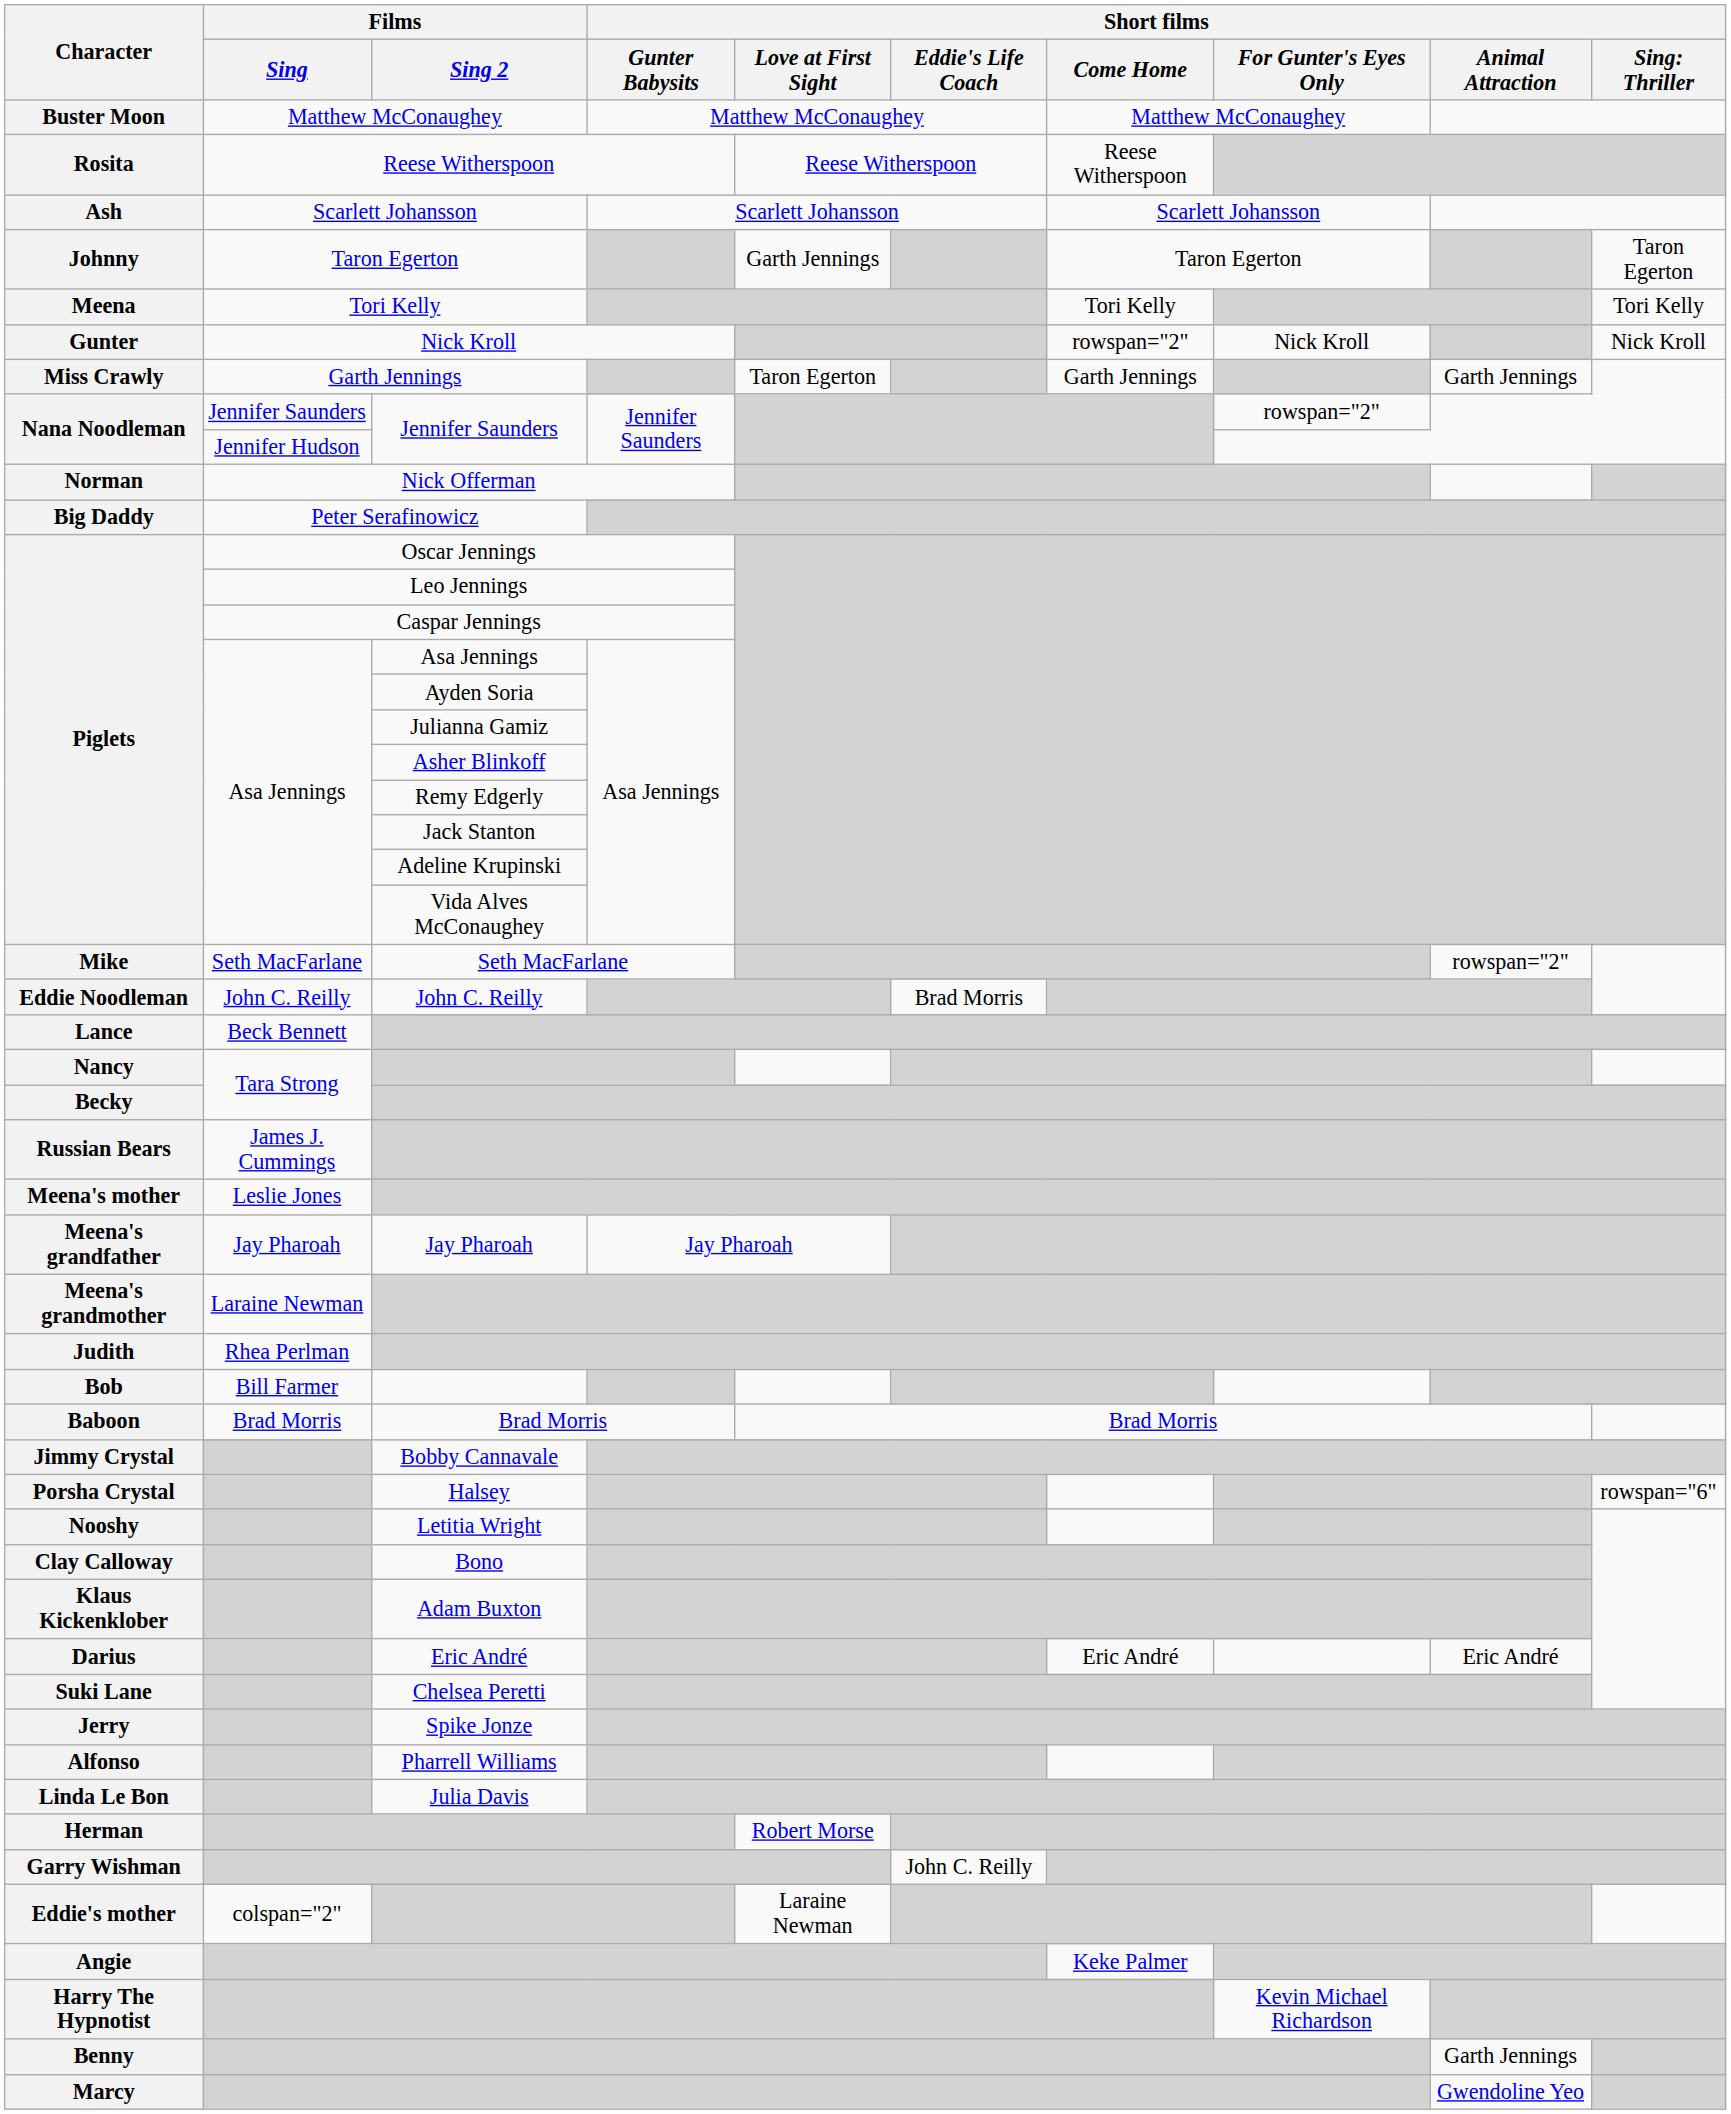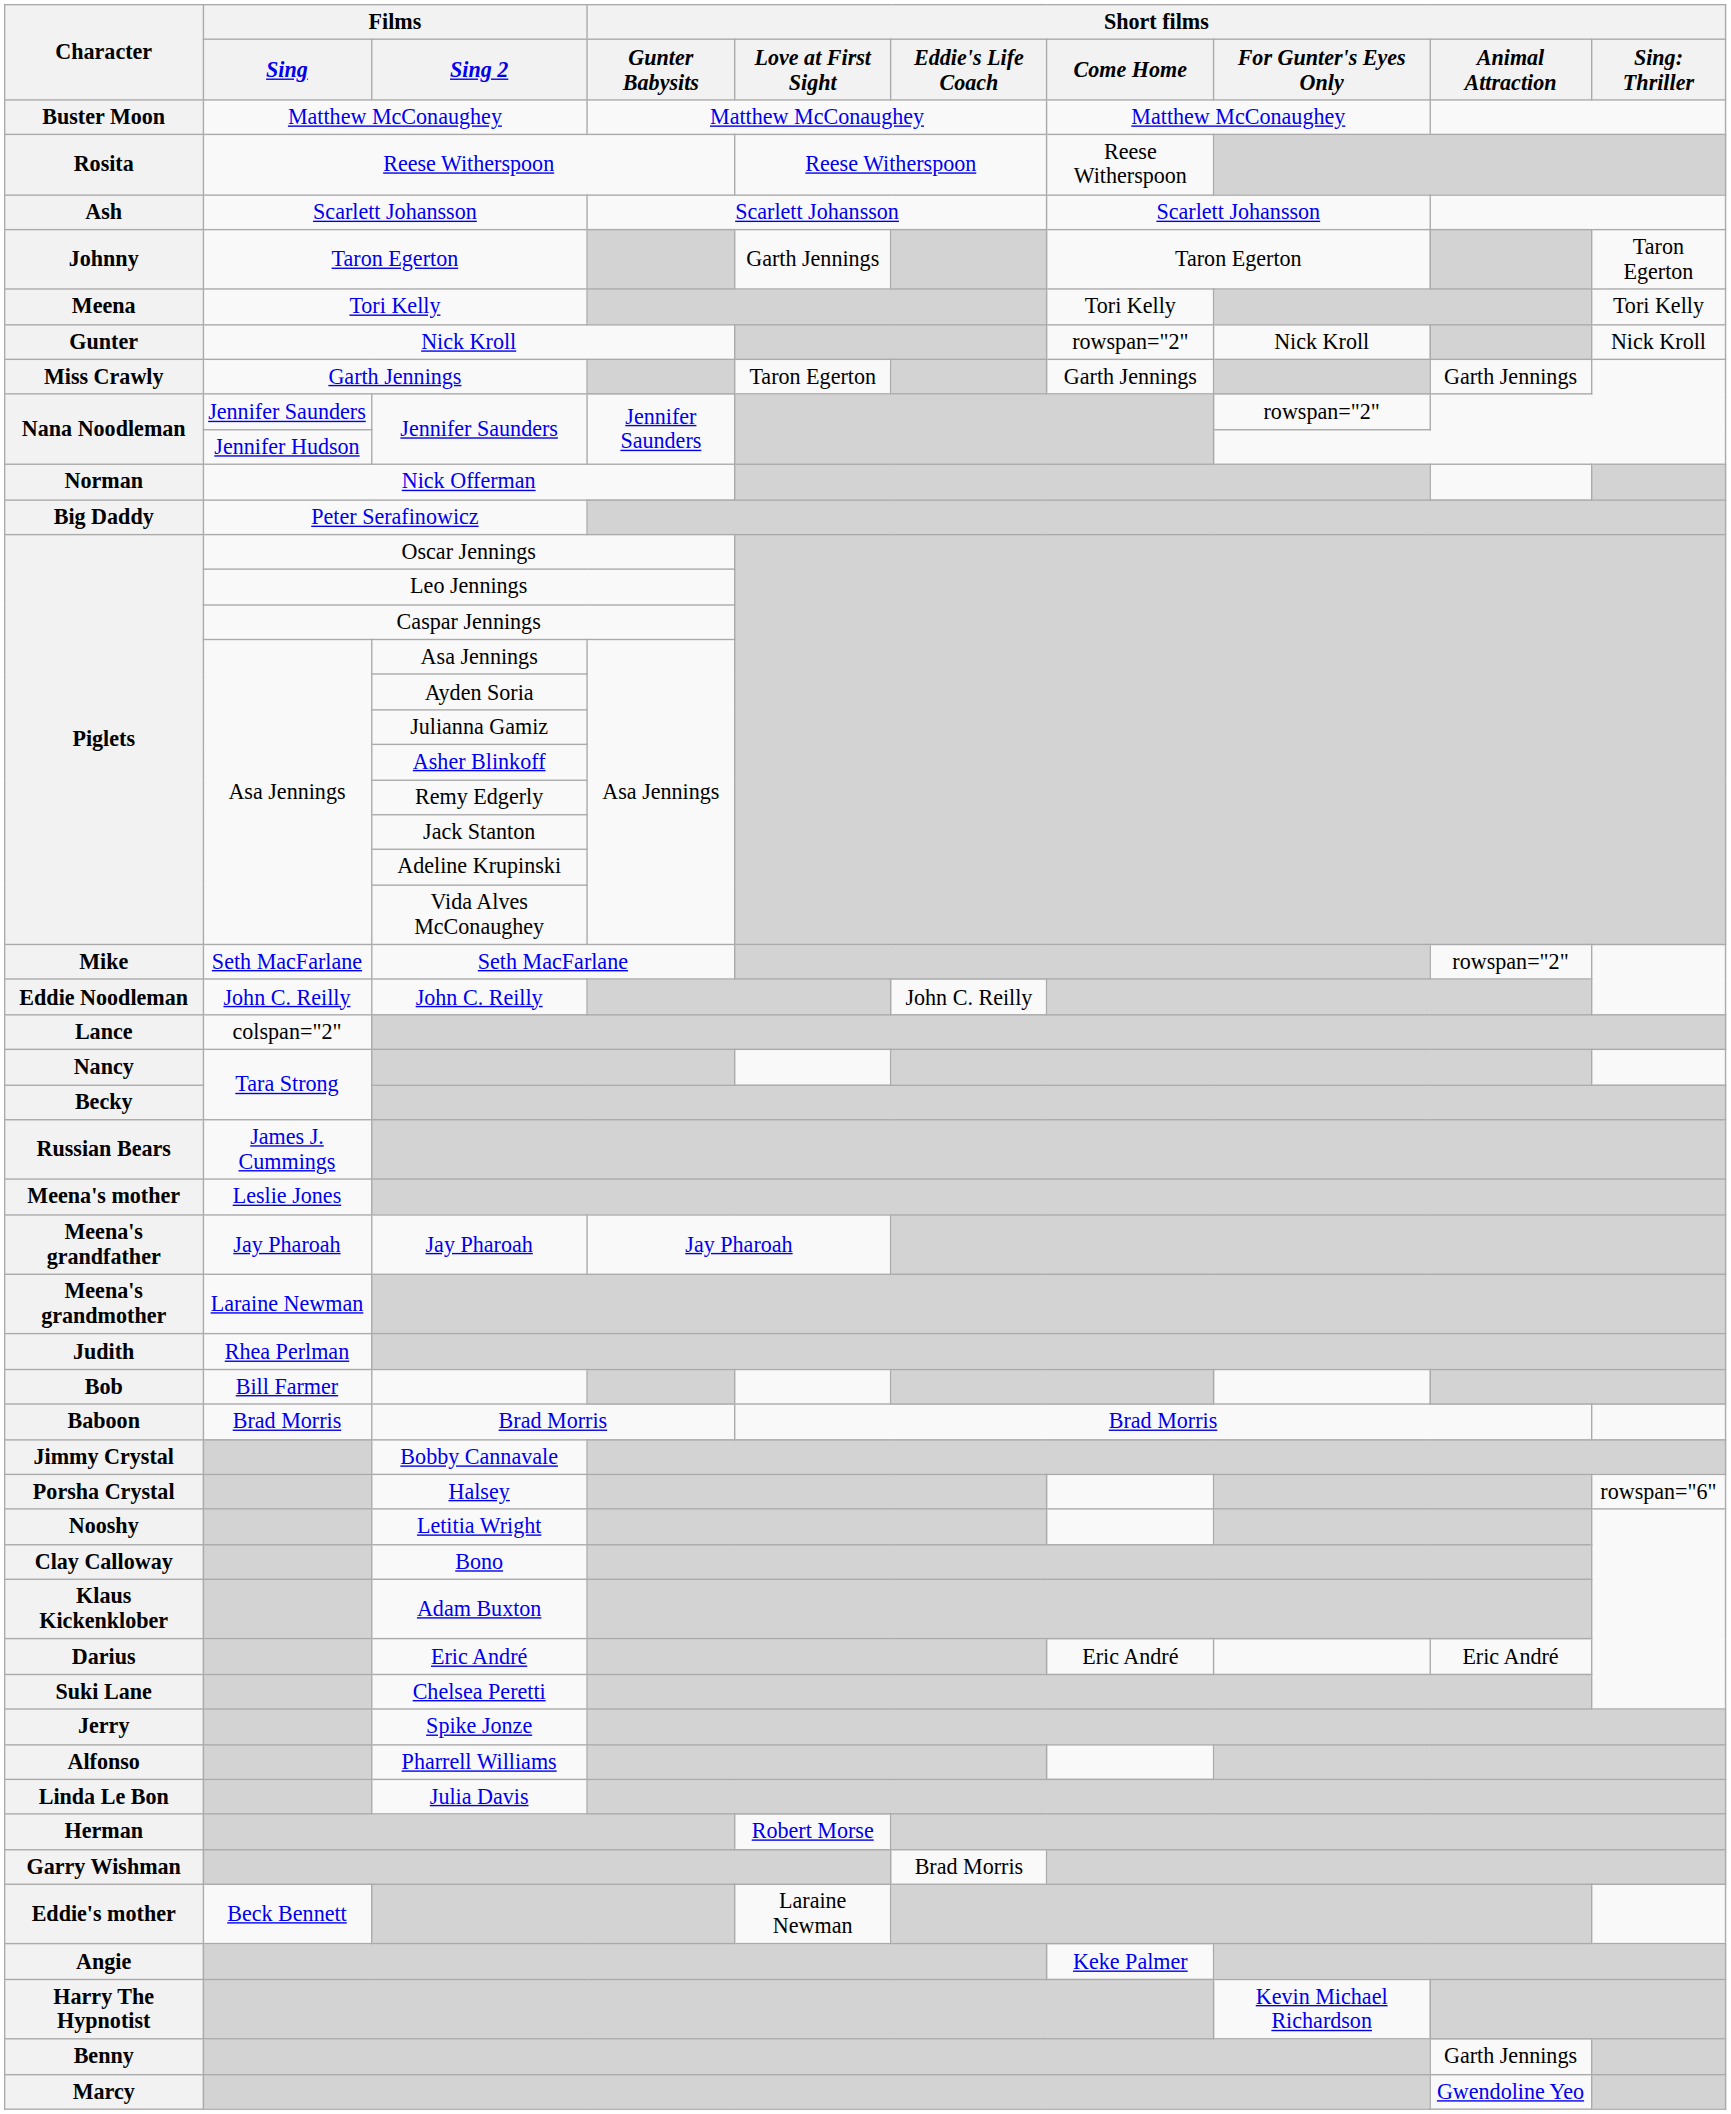(969, 996) Brad Morris -> (969, 996) John C. Reilly
(287, 1031) Beck Bennett -> (287, 1031) colspan="2"
(969, 1866) John C. Reilly -> (969, 1866) Brad Morris
(287, 1913) colspan="2" -> (287, 1913) Beck Bennett
